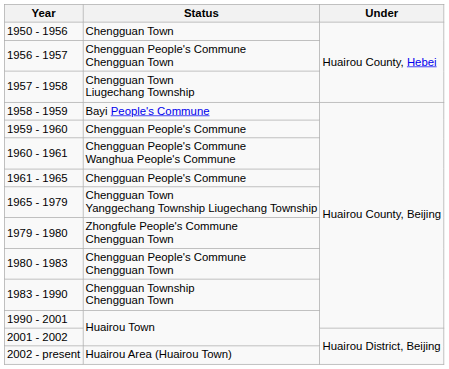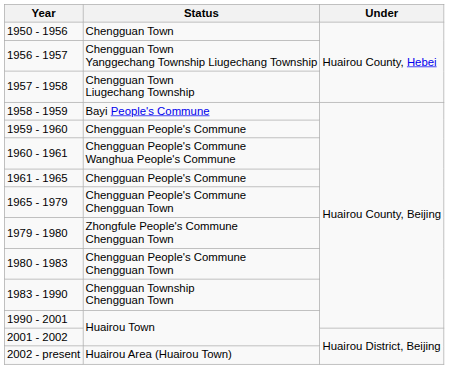(166, 55) Chengguan People's Commune Chengguan Town -> (201, 55) Chengguan Town Yanggechang Township Liugechang Township
(201, 202) Chengguan Town Yanggechang Township Liugechang Township -> (166, 202) Chengguan People's Commune Chengguan Town
